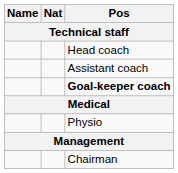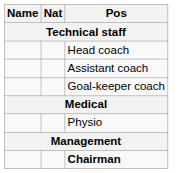(119, 86) bold -> (116, 86) normal
(93, 159) normal -> (94, 159) bold
